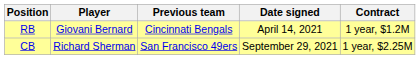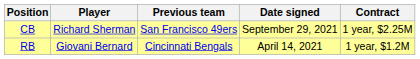rows swapped: (28, 29) <-> (28, 46)
